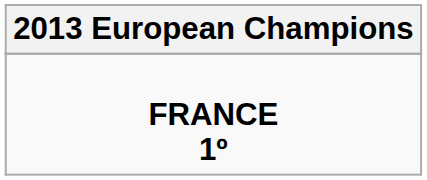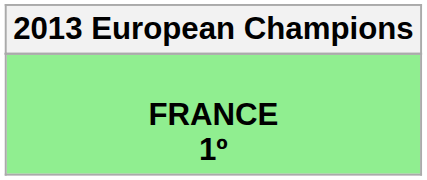(213, 131) no background -> (213, 131) lightgreen background
